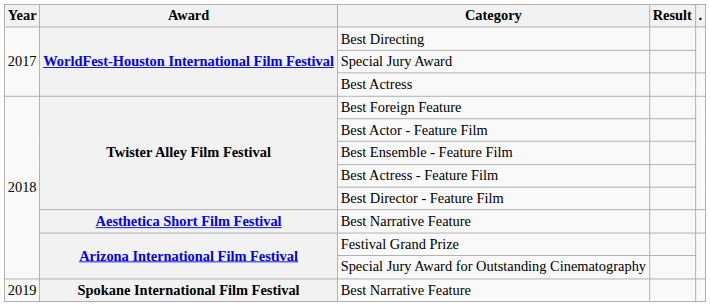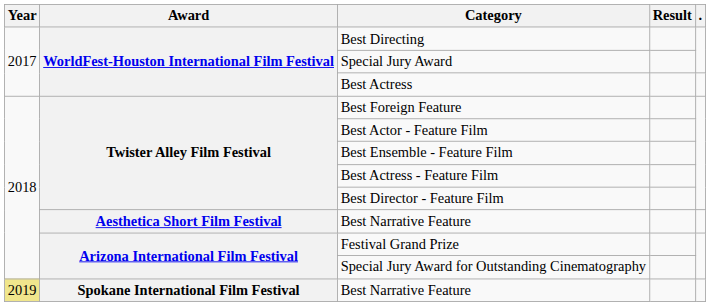(22, 289) no background -> (22, 289) khaki background
